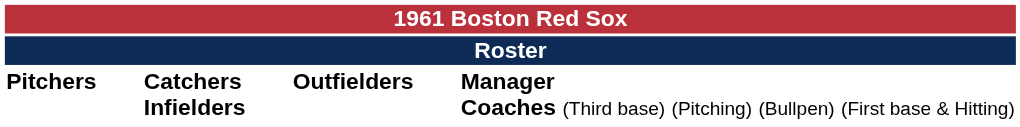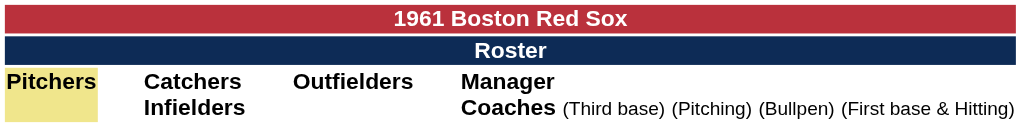(51, 81) no background -> (51, 81) khaki background
